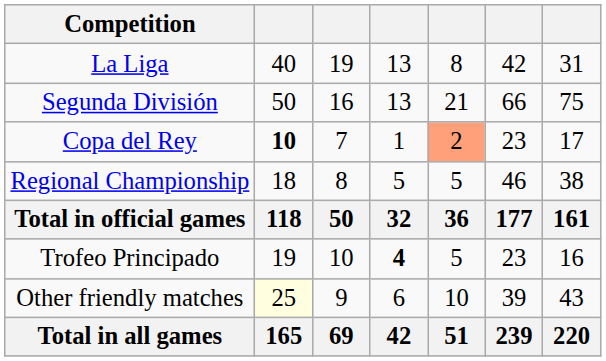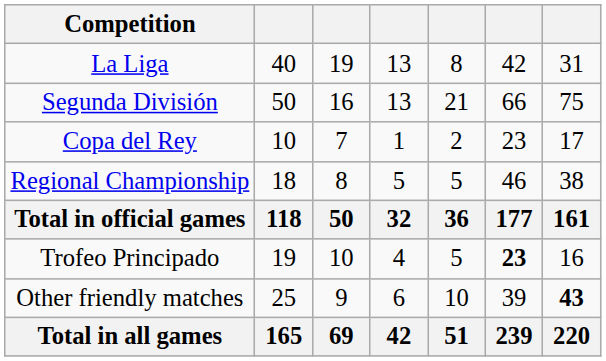(284, 141) bold -> (284, 141) normal
(456, 141) lightsalmon background -> (456, 141) no background
(399, 258) bold -> (399, 258) normal
(514, 258) normal -> (514, 258) bold
(284, 297) lightyellow background -> (284, 297) no background
(572, 297) normal -> (572, 297) bold
